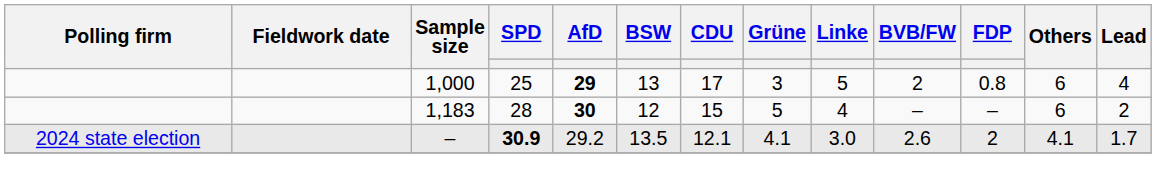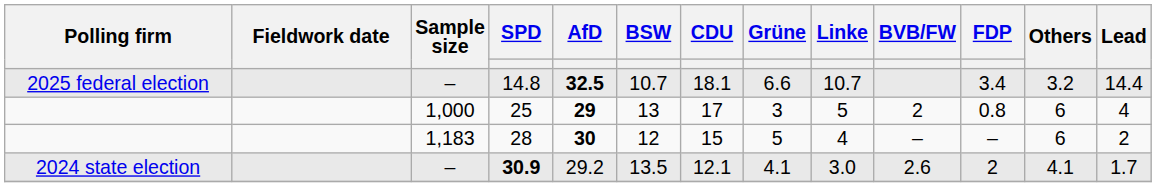+ row: (521, 83)
